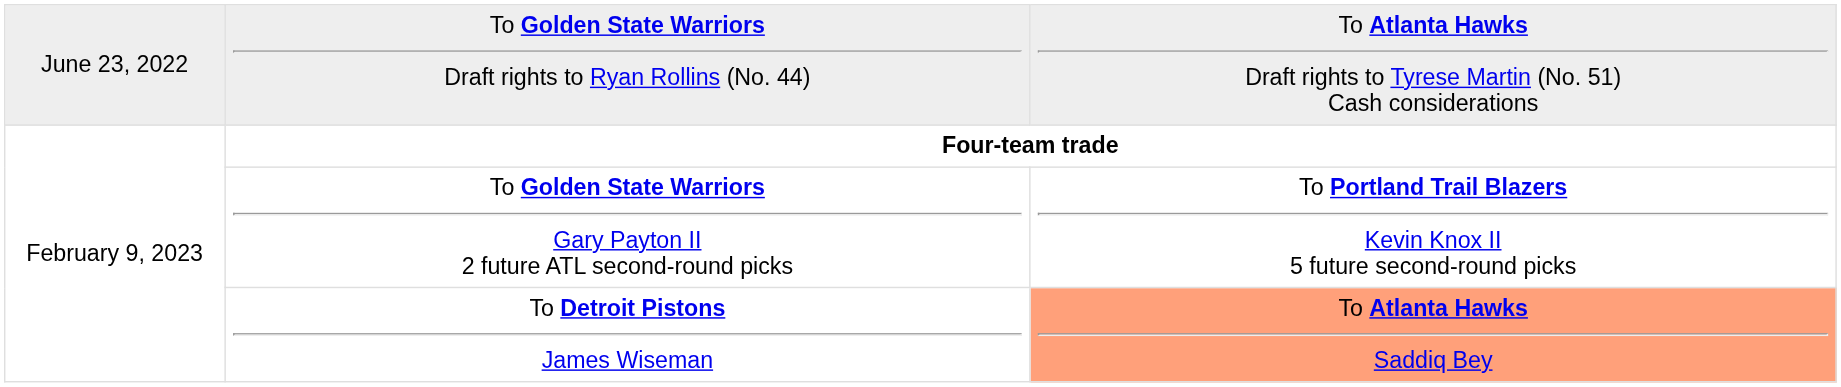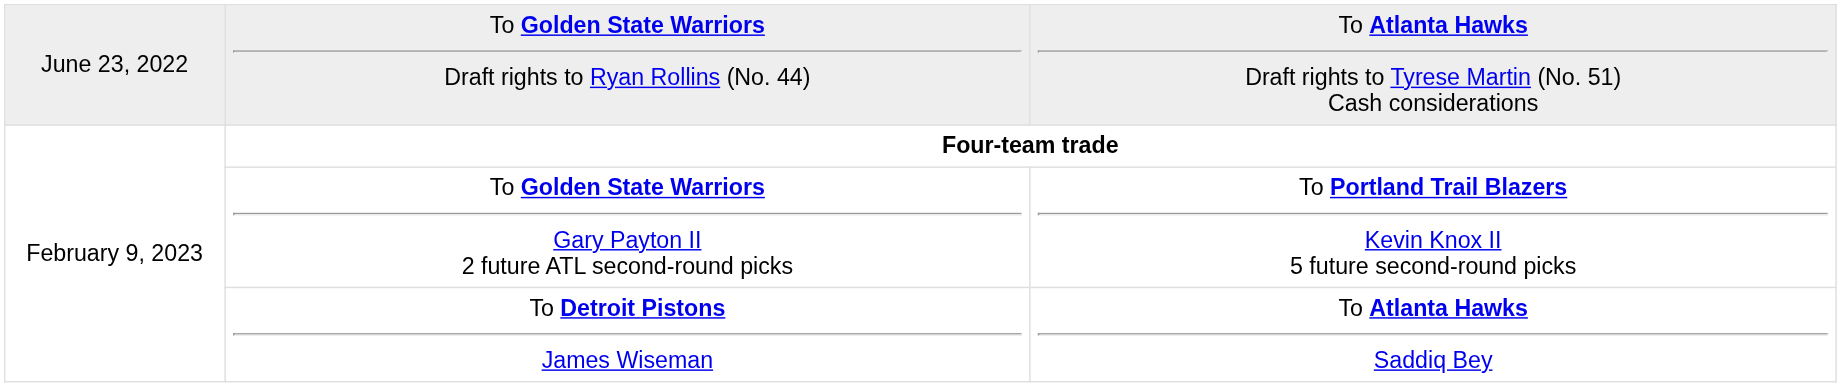(1433, 334) lightsalmon background -> (1433, 334) no background
